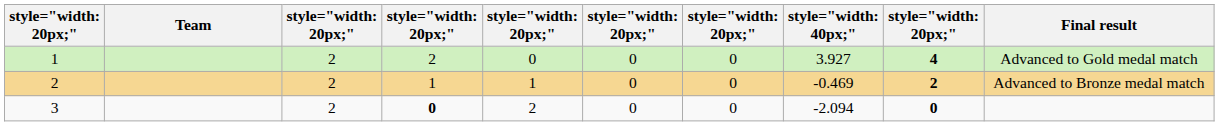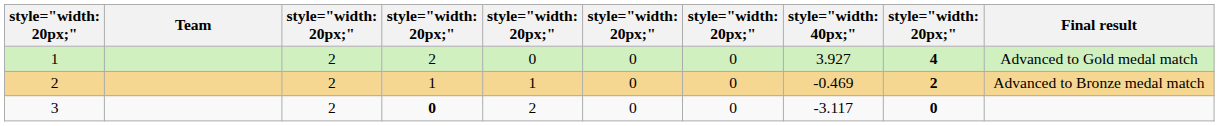(833, 108) -2.094 -> (833, 108) -3.117
